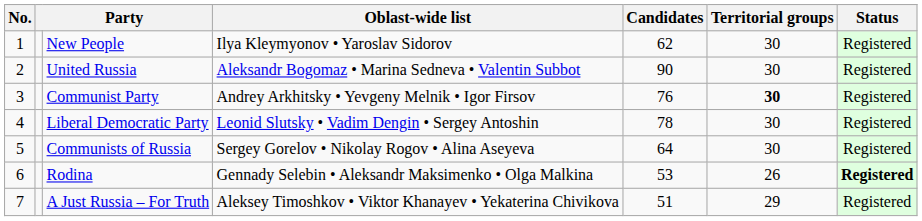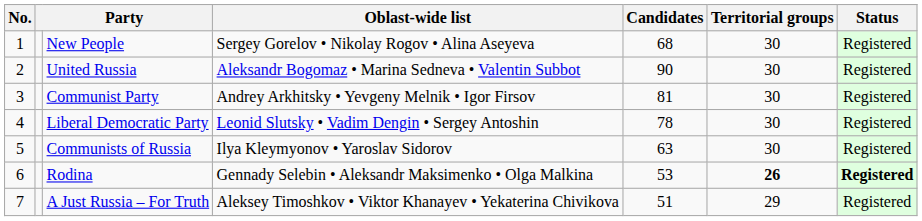(334, 44) Ilya Kleymyonov • Yaroslav Sidorov -> (375, 44) Sergey Gorelov • Nikolay Rogov • Alina Aseyeva
(665, 44) 62 -> (665, 44) 68
(665, 96) 76 -> (665, 96) 81
(772, 96) bold -> (772, 96) normal
(375, 149) Sergey Gorelov • Nikolay Rogov • Alina Aseyeva -> (334, 149) Ilya Kleymyonov • Yaroslav Sidorov
(665, 149) 64 -> (665, 149) 63
(772, 175) normal -> (772, 175) bold
